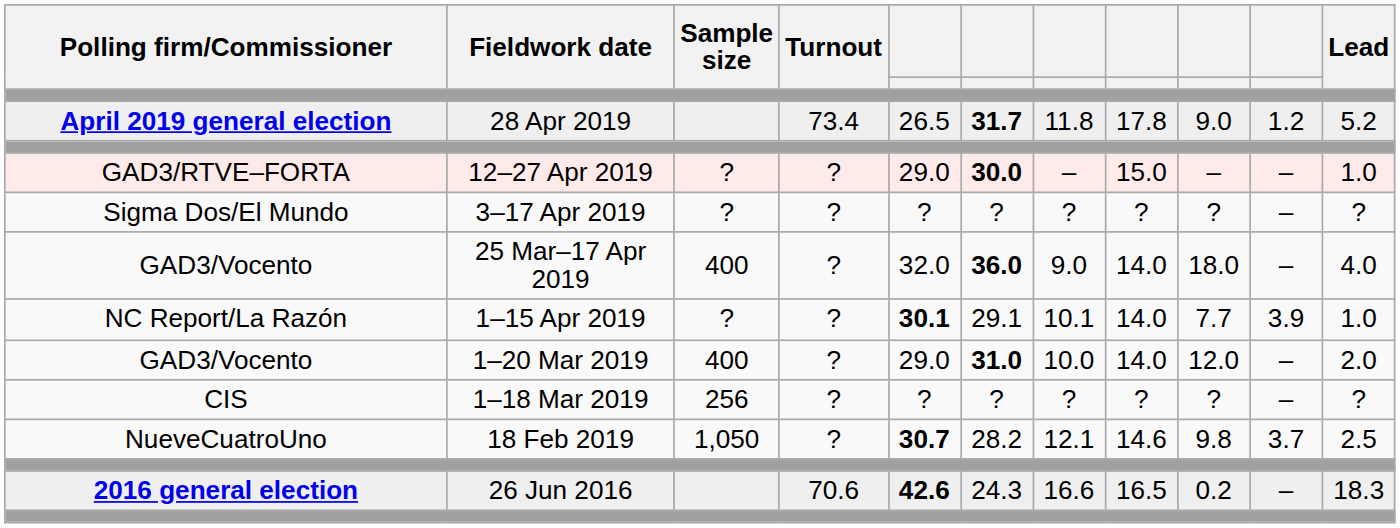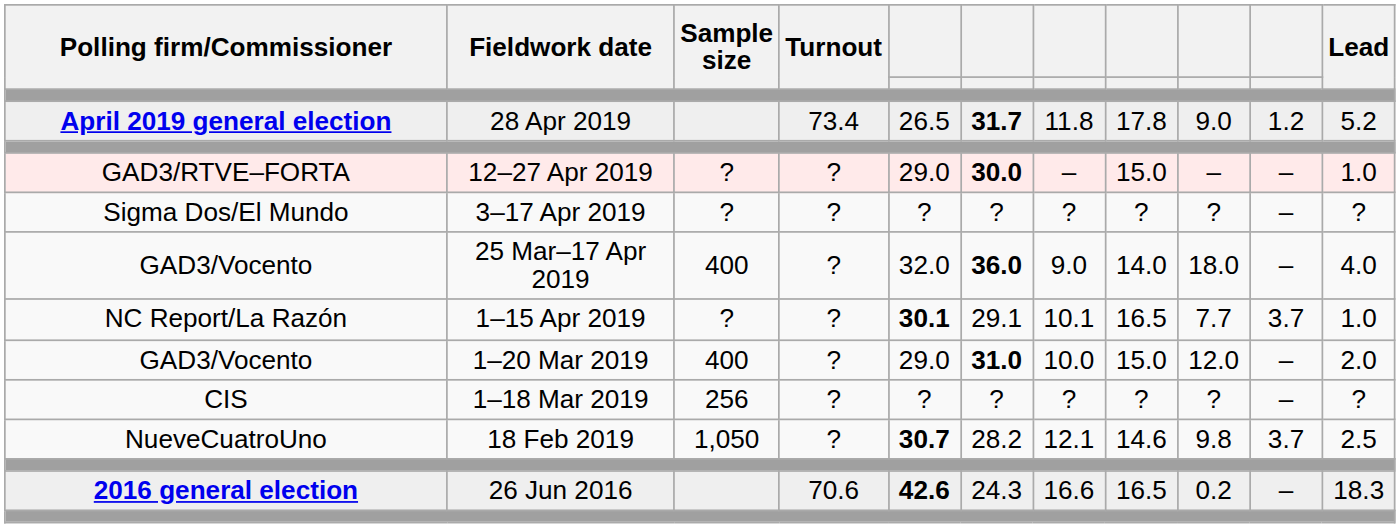(1141, 319) 14.0 -> (1141, 319) 16.5
(1286, 319) 3.9 -> (1286, 319) 3.7
(1141, 359) 14.0 -> (1141, 359) 15.0
